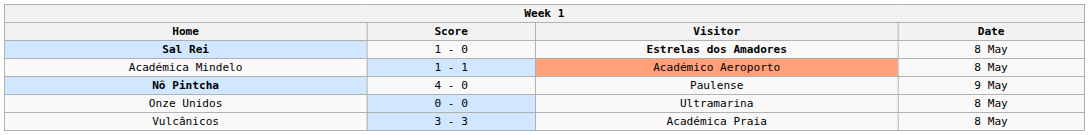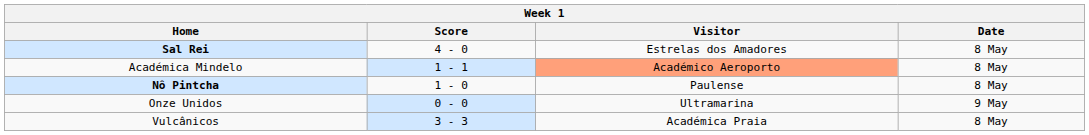(451, 50) 1 - 0 -> (451, 50) 4 - 0
(717, 50) bold -> (717, 50) normal
(451, 86) 4 - 0 -> (451, 86) 1 - 0
(991, 86) 9 May -> (991, 86) 8 May
(991, 103) 8 May -> (991, 103) 9 May
